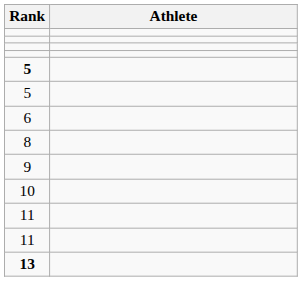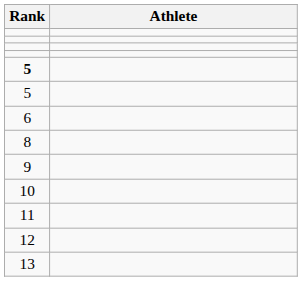(27, 239) 11 -> (27, 239) 12
(27, 264) bold -> (27, 264) normal
